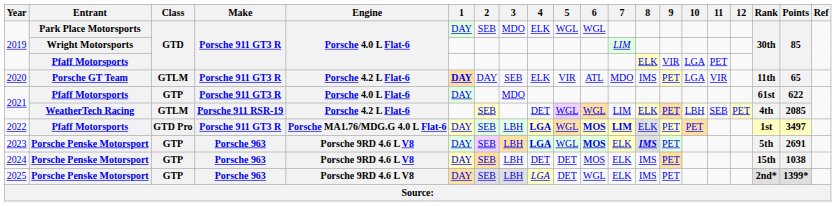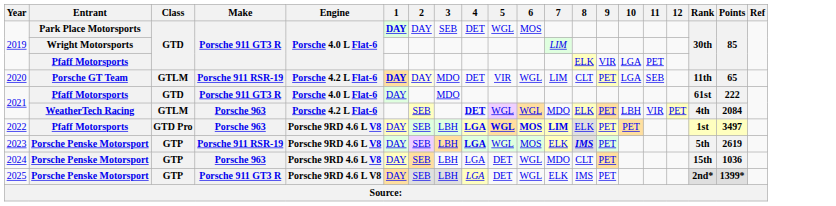(462, 29) normal -> (396, 29) bold
(487, 29) SEB -> (421, 29) DAY
(513, 29) MDO -> (448, 29) SEB
(540, 29) ELK -> (475, 29) DET
(594, 29) WGL -> (531, 29) MOS
(240, 78) Porsche 911 GT3 R -> (240, 78) Porsche 911 RSR-19
(487, 78) no background -> (421, 78) lightyellow background
(513, 78) SEB -> (448, 78) MDO
(540, 78) ELK -> (475, 78) DET
(594, 78) ATL -> (531, 78) WGL
(622, 78) MDO -> (558, 78) LIM
(648, 78) IMS -> (584, 78) CLT
(719, 78) VIR -> (655, 78) SEB
(173, 95) GTP -> (173, 95) GTD
(796, 95) 622 -> (732, 95) 222
(240, 111) Porsche 911 RSR-19 -> (240, 111) Porsche 963
(540, 111) normal -> (475, 111) bold
(622, 111) LIM -> (558, 111) MDO
(695, 111) lightyellow background -> (631, 111) no background
(719, 111) SEB -> (655, 111) VIR
(796, 111) 2085 -> (732, 111) 2084
(240, 127) Porsche 911 GT3 R -> (240, 127) Porsche 963
(367, 127) Porsche MA1.76/MDG.G 4.0 L Flat-6 -> (335, 127) Porsche 9RD 4.6 L V8
(567, 127) normal -> (503, 127) bold
(240, 144) Porsche 963 -> (240, 144) Porsche 911 RSR-19
(594, 144) bold -> (531, 144) normal
(796, 144) 2691 -> (732, 144) 2619
(540, 160) DET -> (475, 160) LGA
(594, 160) MOS -> (531, 160) WGL
(622, 160) ELK -> (558, 160) MDO
(648, 160) IMS -> (584, 160) CLT
(796, 160) 1038 -> (732, 160) 1036
(240, 176) Porsche 963 -> (240, 176) Porsche 911 GT3 R
